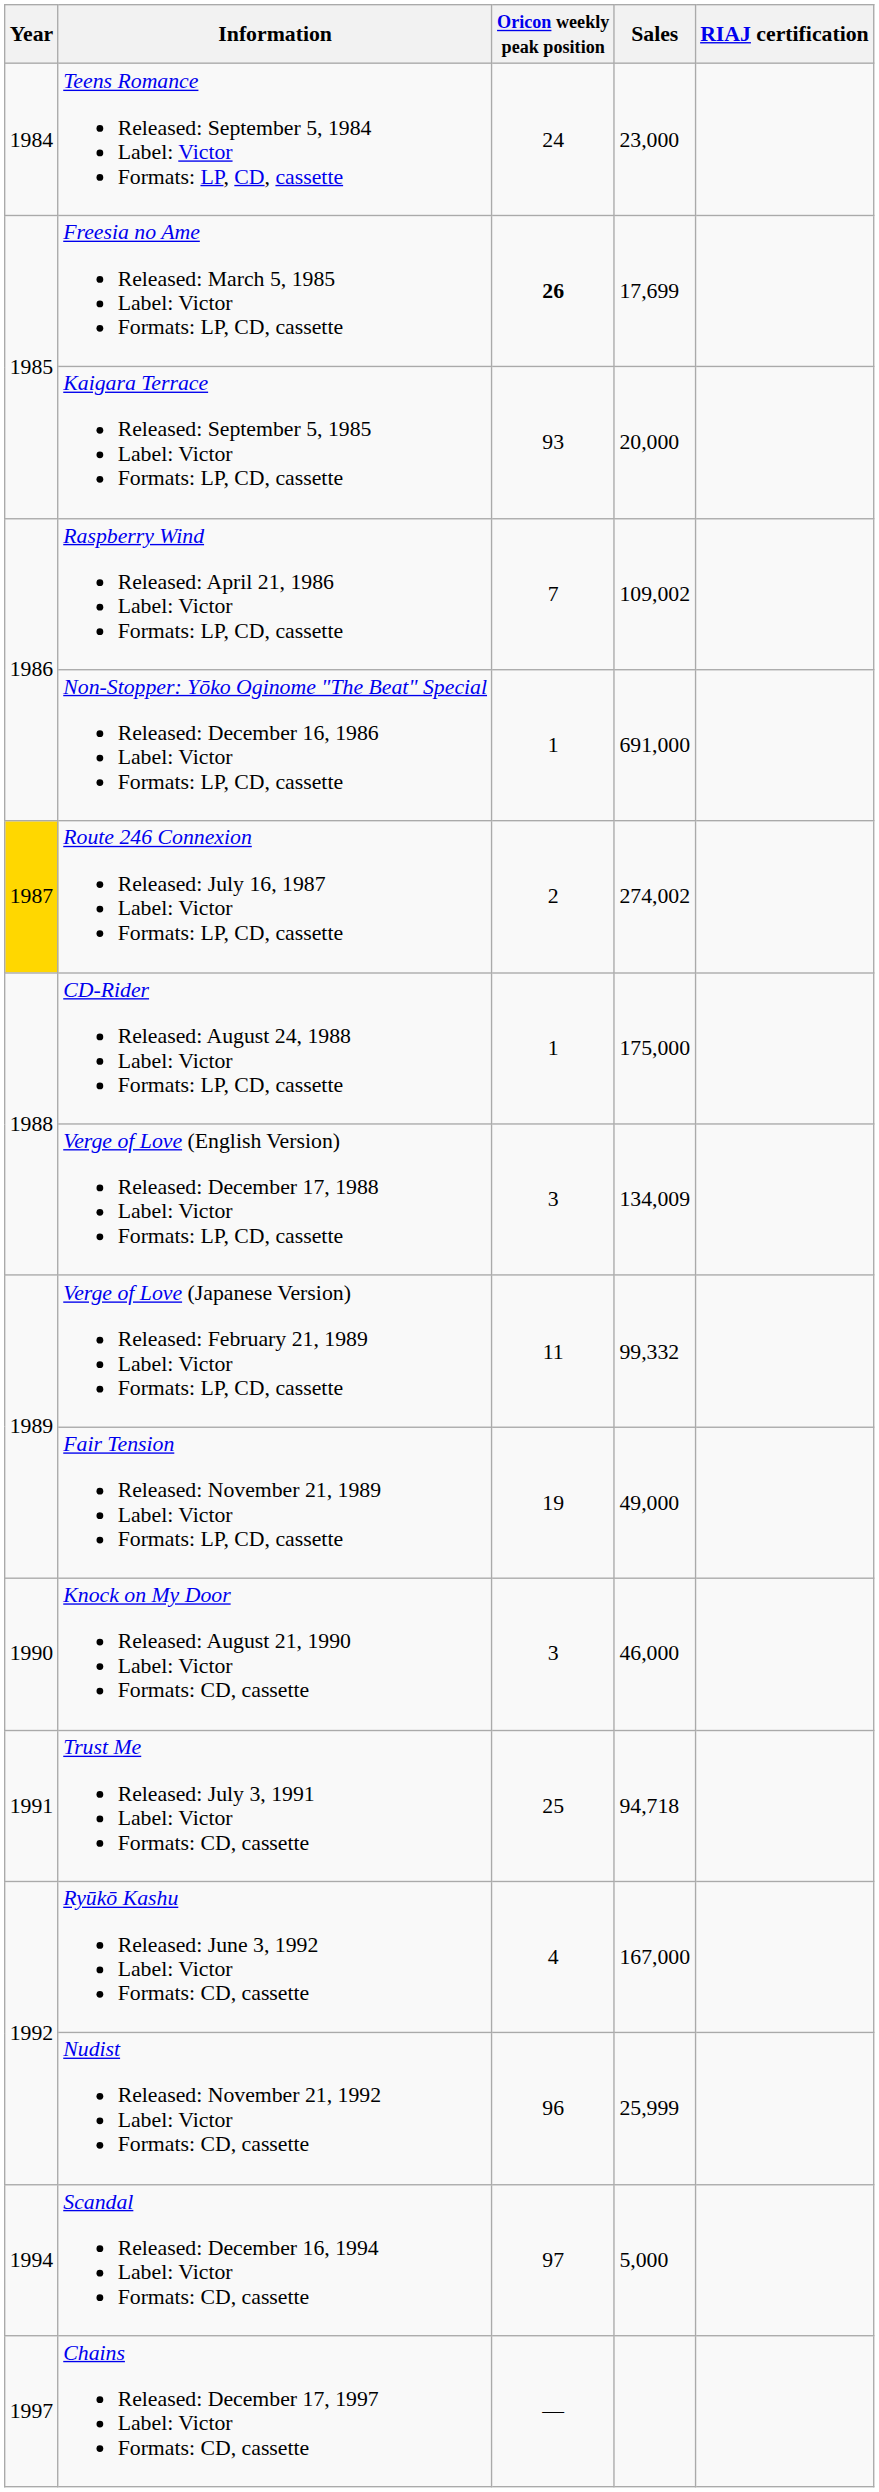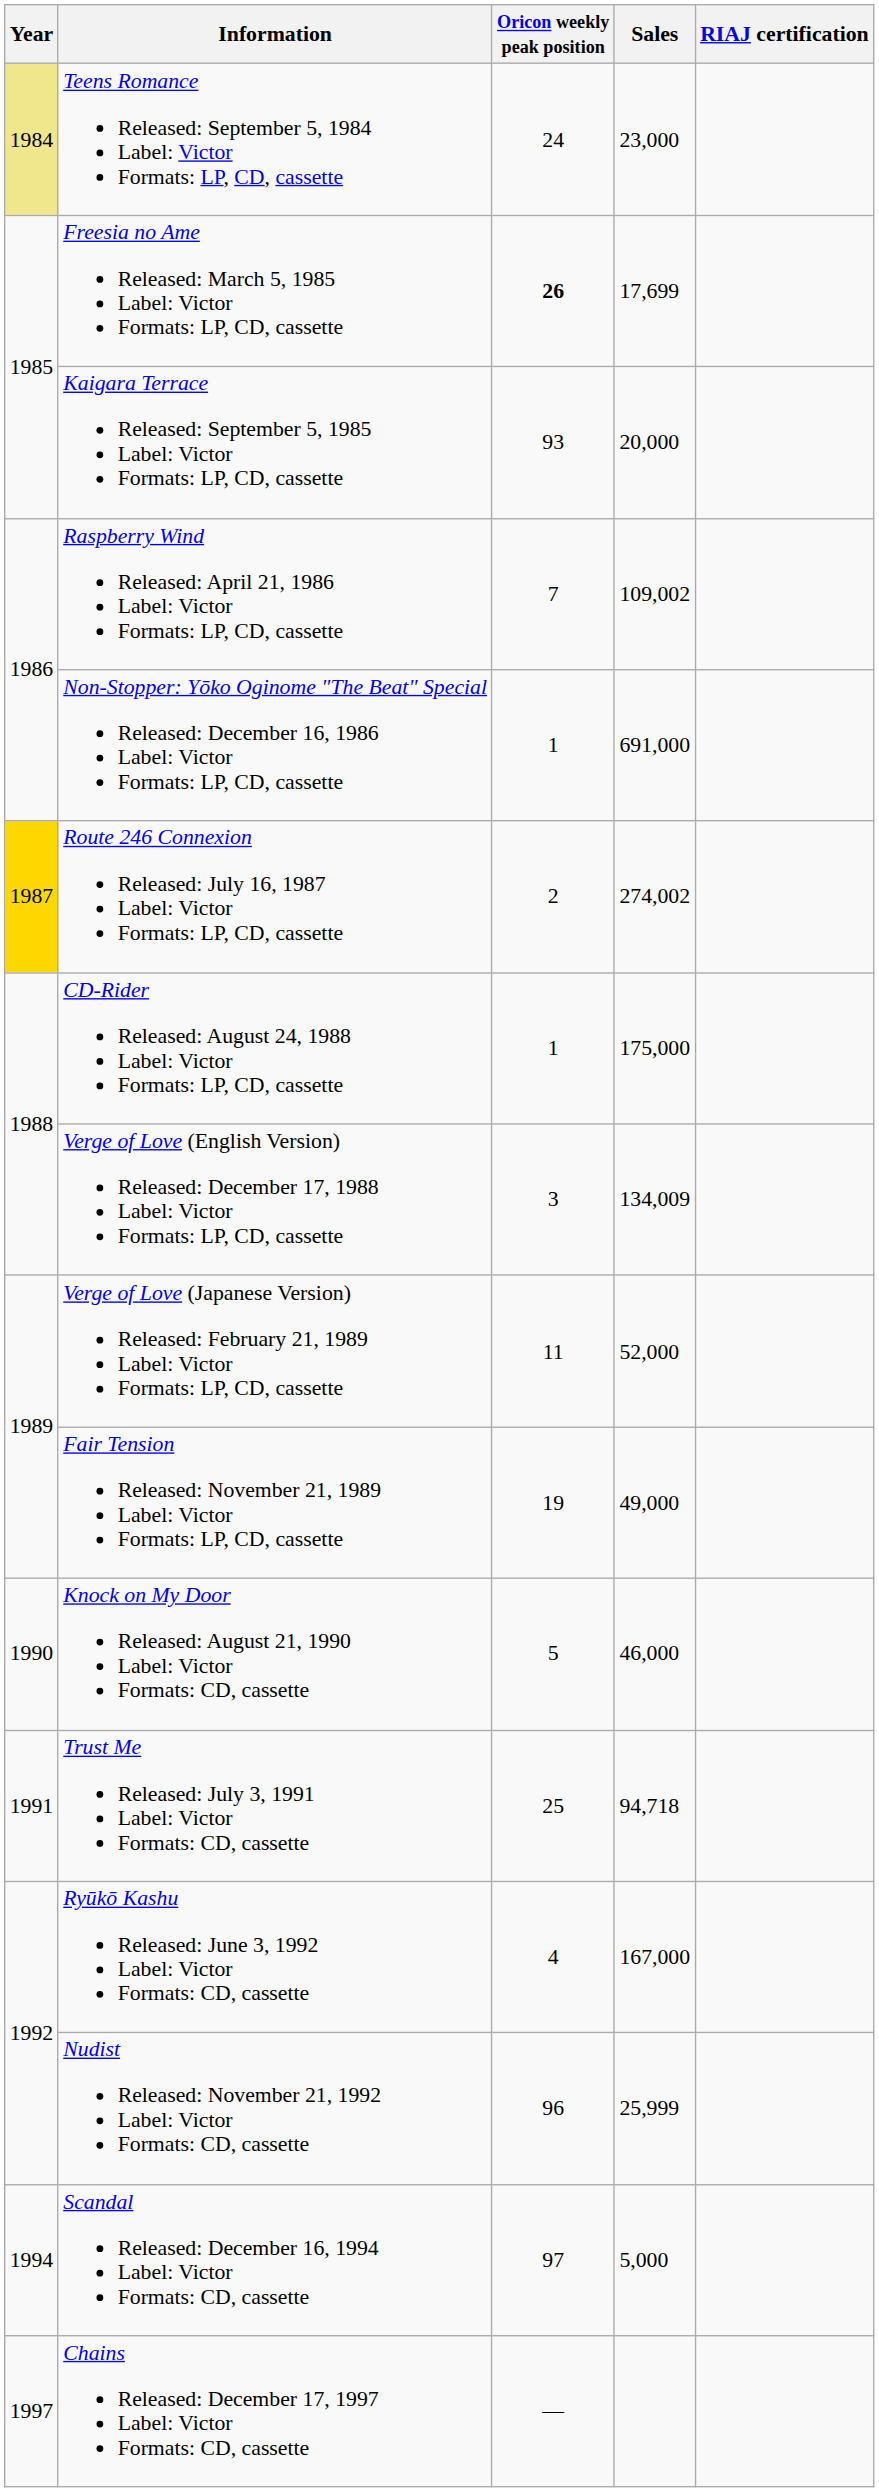(31, 139) no background -> (31, 139) khaki background
(649, 1350) 99,332 -> (649, 1350) 52,000
(553, 1653) 3 -> (553, 1653) 5
